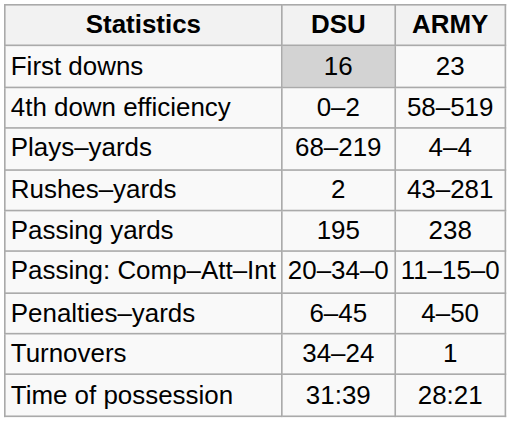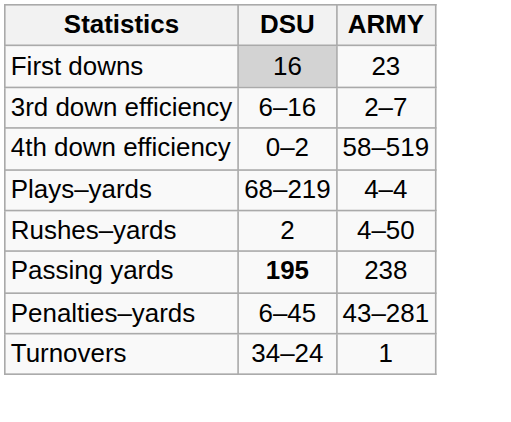+ row: (121, 107)
(450, 189) 43–281 -> (386, 230) 4–50
(338, 230) normal -> (287, 271) bold
- row: (143, 271)
(450, 312) 4–50 -> (386, 312) 43–281
- row: (122, 395)
